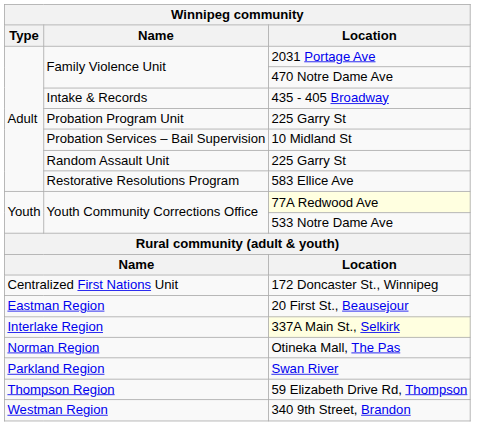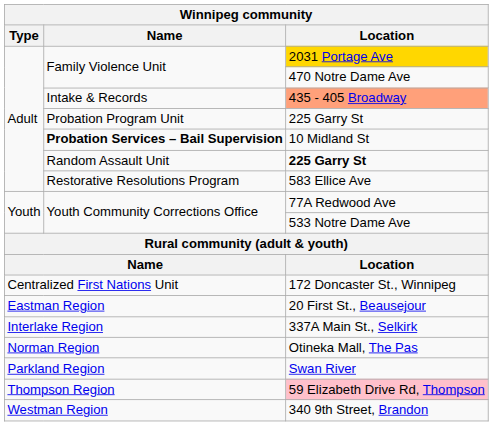(323, 56) no background -> (341, 56) gold background
(330, 98) no background -> (348, 98) lightsalmon background
(156, 139) normal -> (165, 139) bold
(309, 160) normal -> (328, 160) bold
(325, 202) lightyellow background -> (342, 202) no background
(336, 327) lightyellow background -> (353, 327) no background
(369, 389) no background -> (387, 389) pink background
